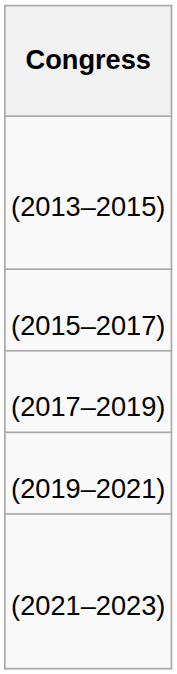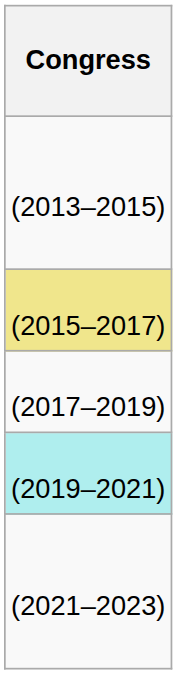(88, 325) no background -> (88, 325) khaki background
(88, 488) no background -> (88, 488) paleturquoise background
